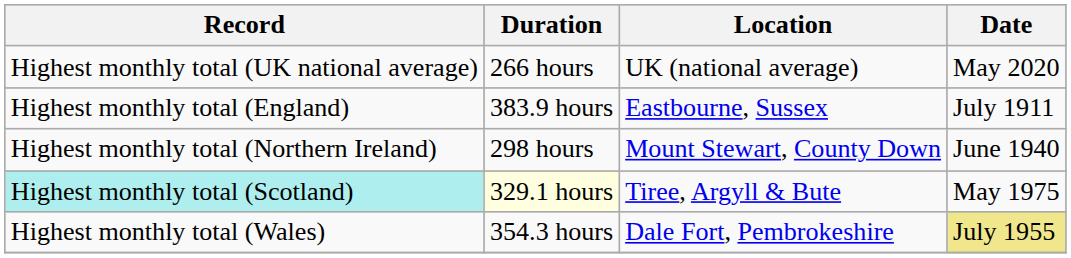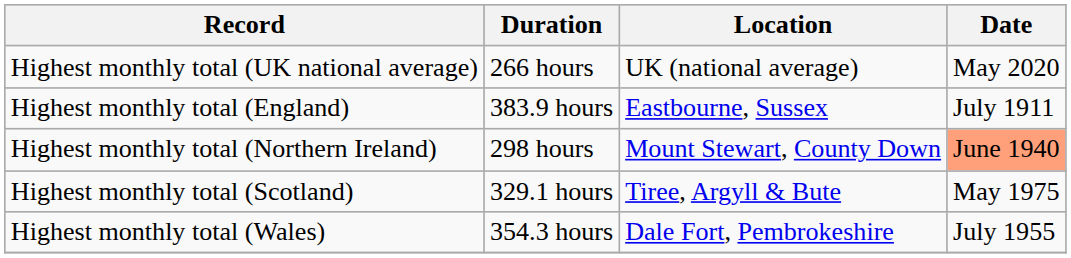(1006, 149) no background -> (1006, 149) lightsalmon background
(182, 190) paleturquoise background -> (182, 190) no background
(552, 190) lightyellow background -> (552, 190) no background
(1004, 231) khaki background -> (1004, 231) no background
